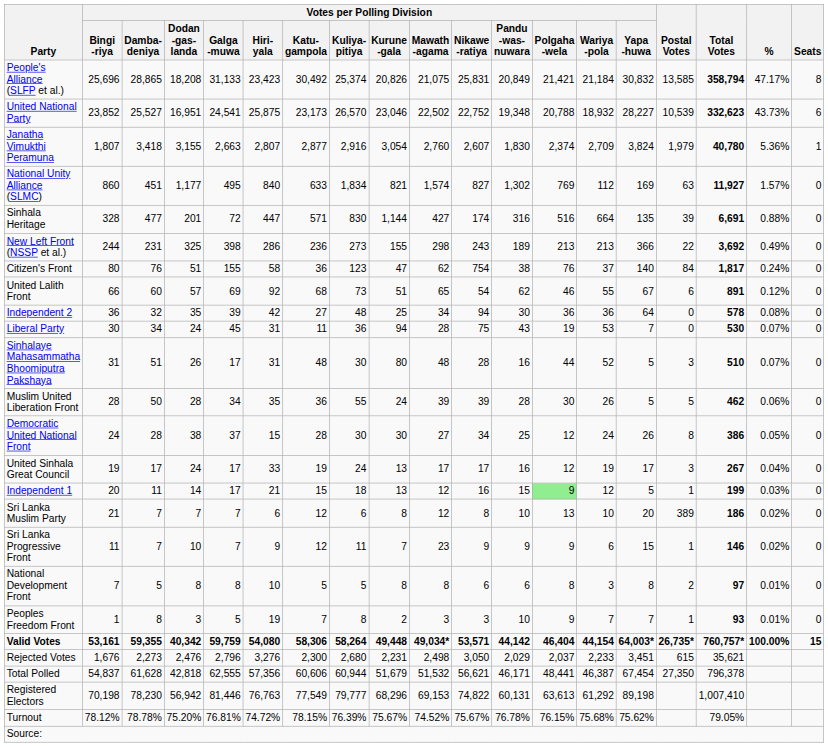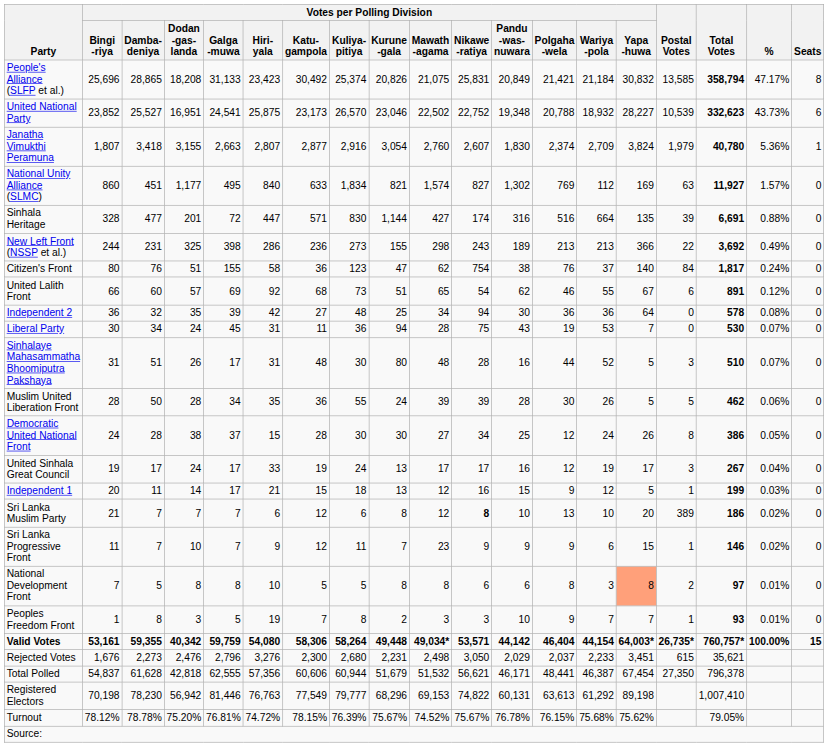(572, 491) lightgreen background -> (572, 491) no background
(486, 513) normal -> (486, 513) bold
(651, 586) no background -> (651, 586) lightsalmon background
